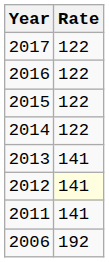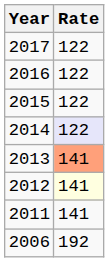(74, 131) no background -> (74, 131) lavender background
(74, 158) no background -> (74, 158) lightsalmon background
